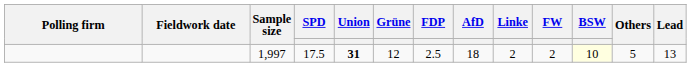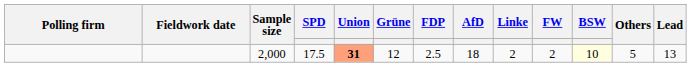(272, 53) 1,997 -> (272, 53) 2,000
(354, 53) no background -> (354, 53) lightsalmon background
